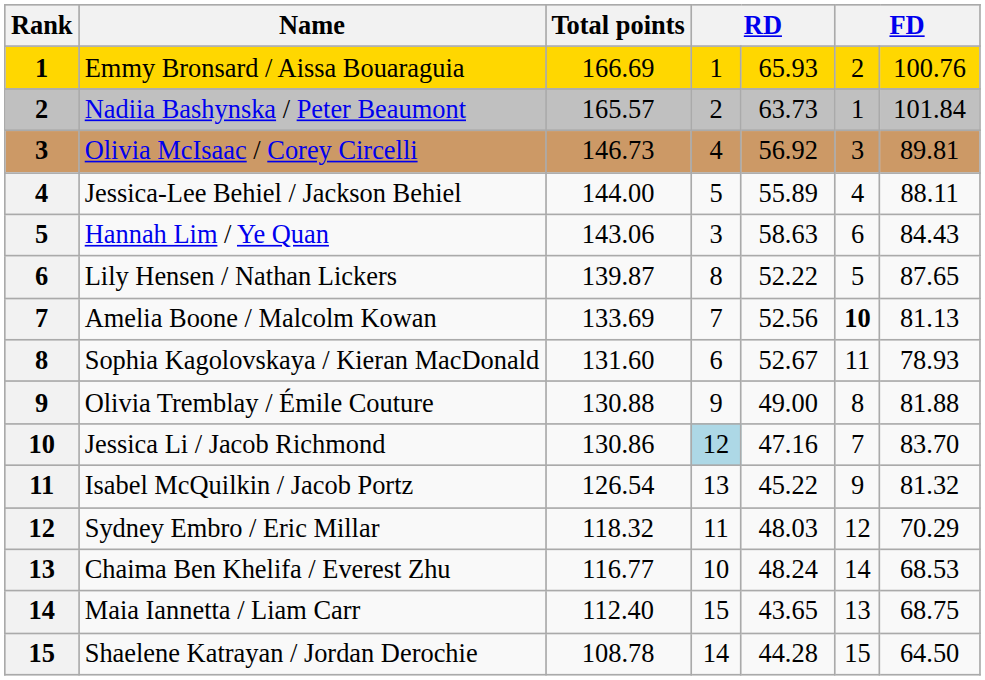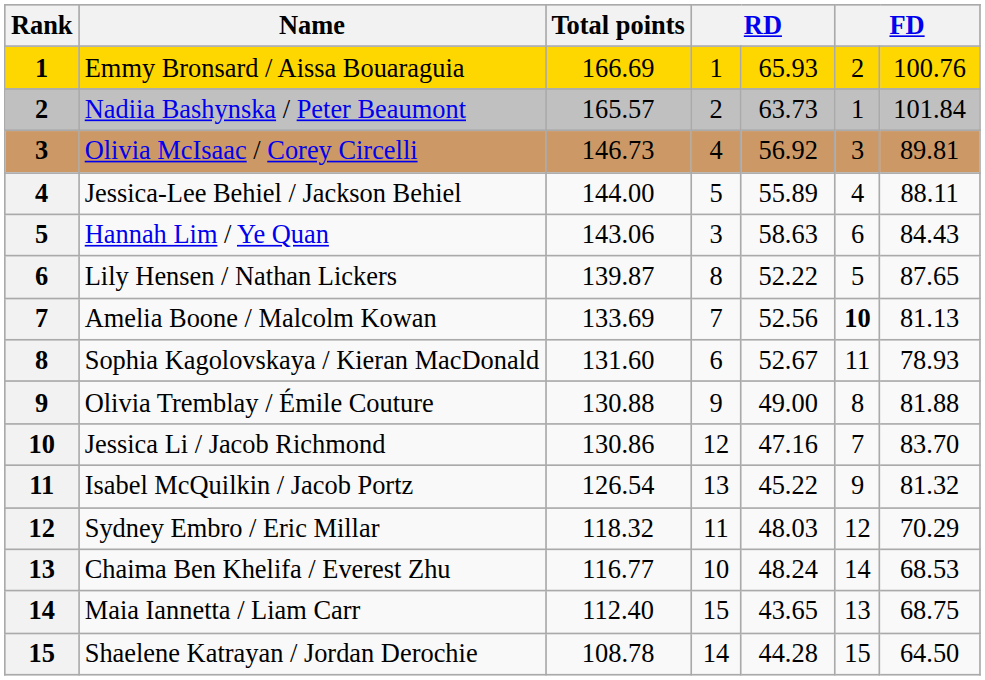(716, 444) lightblue background -> (716, 444) no background
